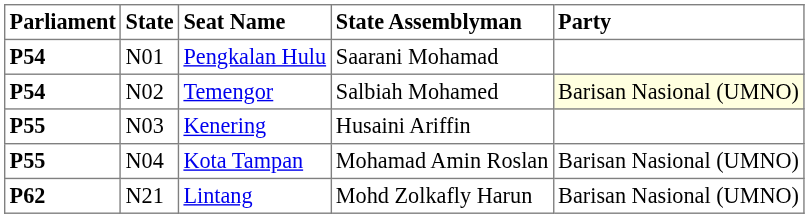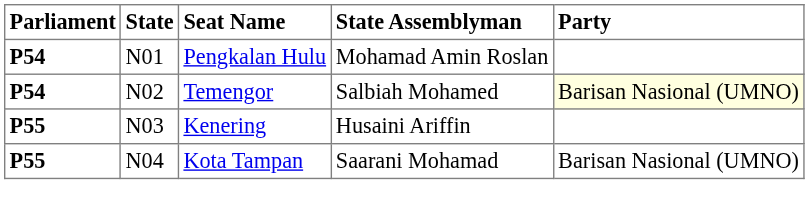(417, 56) Saarani Mohamad -> (442, 56) Mohamad Amin Roslan
(442, 160) Mohamad Amin Roslan -> (417, 160) Saarani Mohamad
- row: (218, 195)
